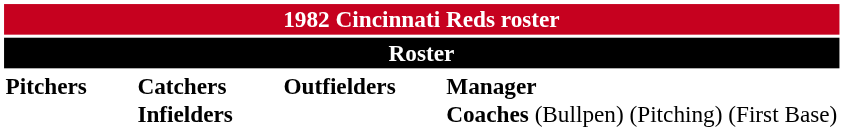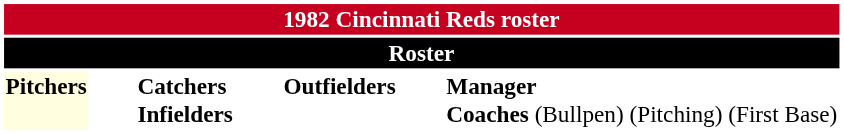(46, 86) no background -> (46, 86) lightyellow background
